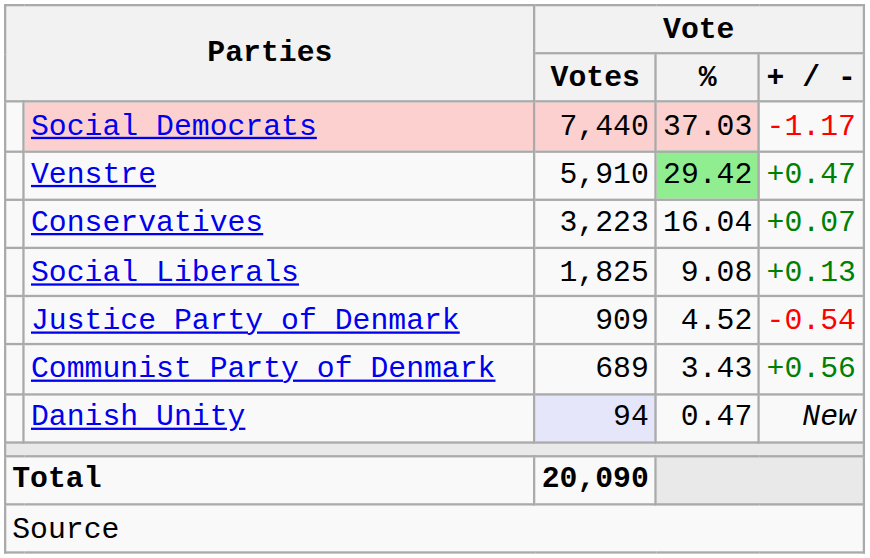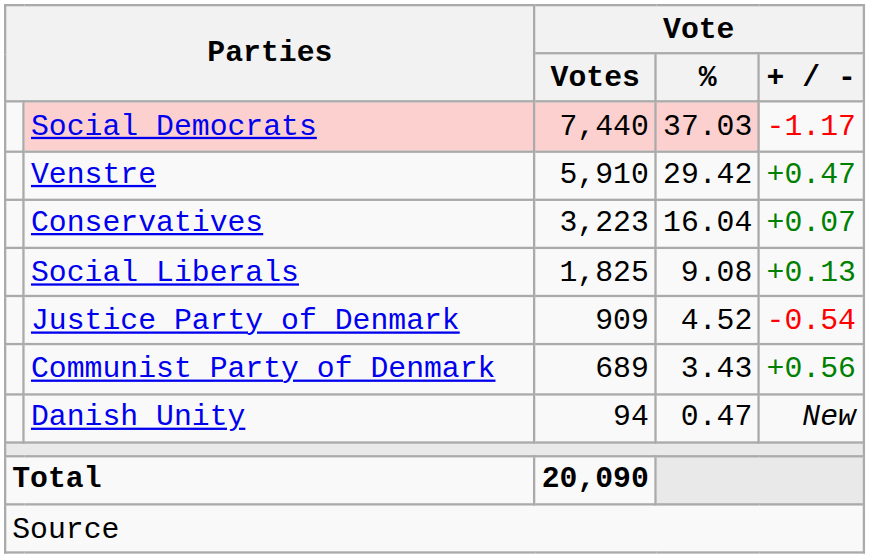(708, 175) lightgreen background -> (708, 175) no background
(631, 418) lavender background -> (631, 418) no background
